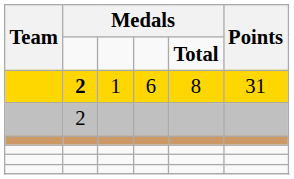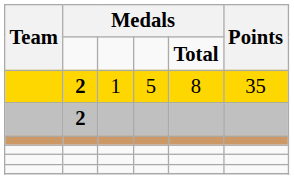(151, 86) 6 -> (151, 86) 5
(256, 86) 31 -> (256, 86) 35
(80, 119) normal -> (80, 119) bold
